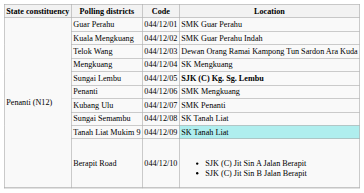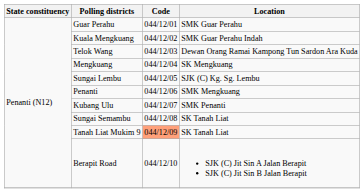(223, 78) bold -> (220, 78) normal
(161, 131) no background -> (161, 131) lightsalmon background
(205, 131) paleturquoise background -> (205, 131) no background
